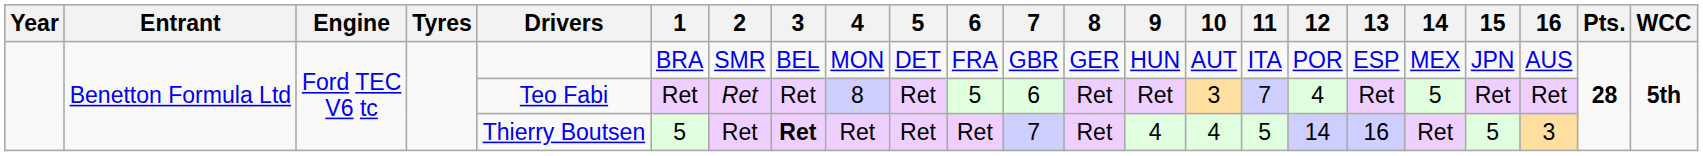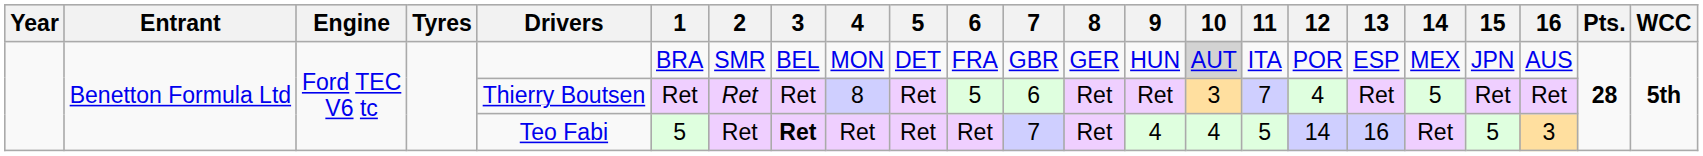(1214, 60) no background -> (1214, 60) lightgrey background
(564, 96) Teo Fabi -> (564, 96) Thierry Boutsen
(564, 133) Thierry Boutsen -> (564, 133) Teo Fabi
